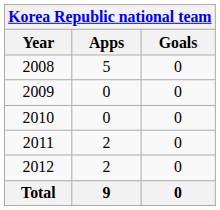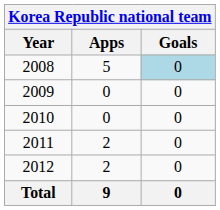(178, 67) no background -> (178, 67) lightblue background
